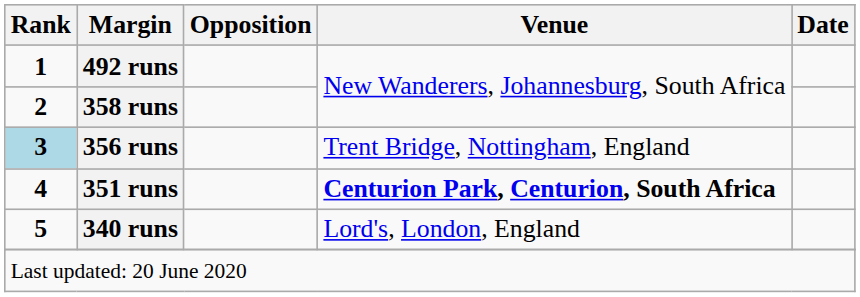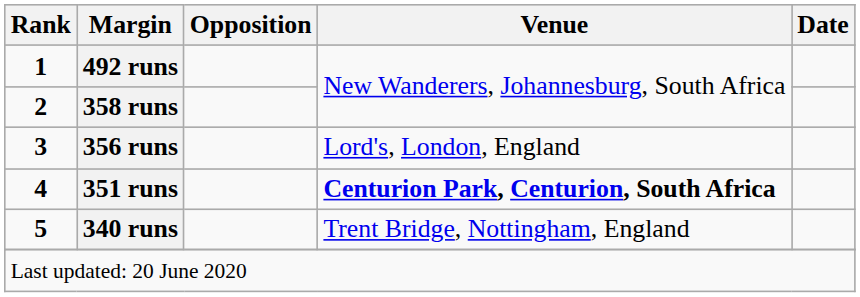(41, 147) lightblue background -> (41, 147) no background
(506, 147) Trent Bridge, Nottingham, England -> (452, 147) Lord's, London, England
(452, 229) Lord's, London, England -> (506, 229) Trent Bridge, Nottingham, England
